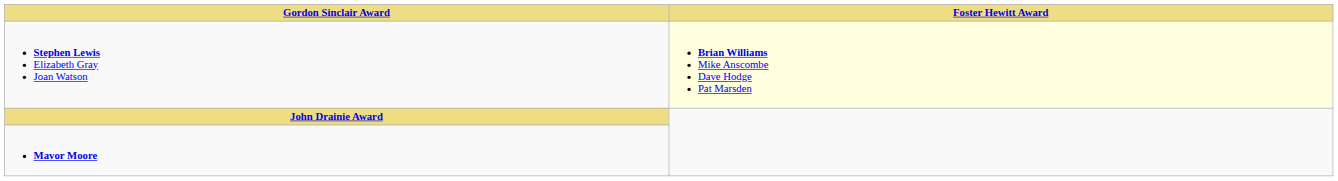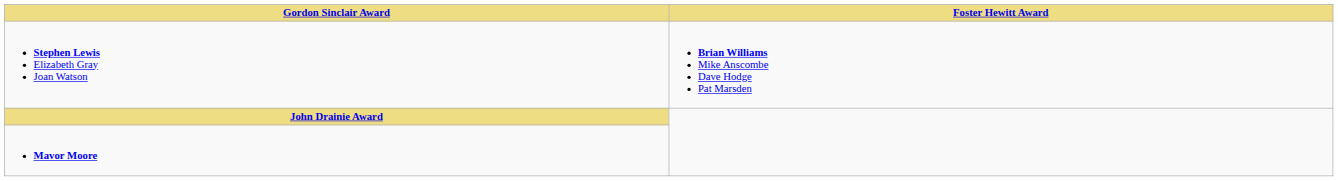(1001, 71) lightyellow background -> (1001, 71) no background
